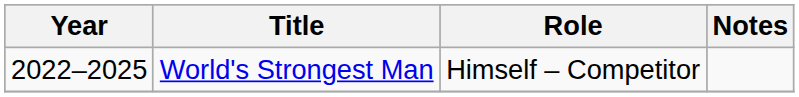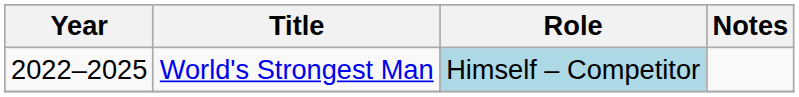(573, 69) no background -> (573, 69) lightblue background
